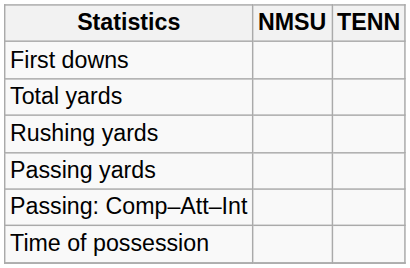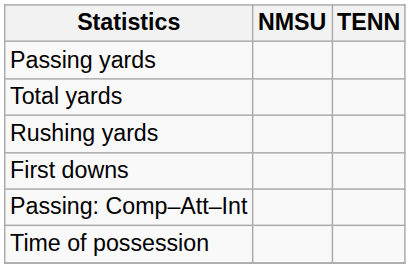rows swapped: (69, 59) <-> (83, 170)
